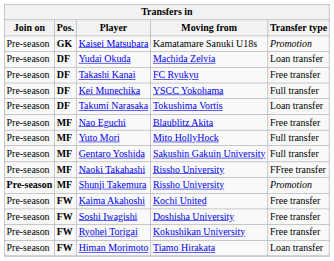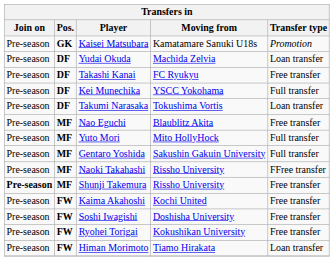(291, 185) Promotion -> (295, 185) Free transfer
